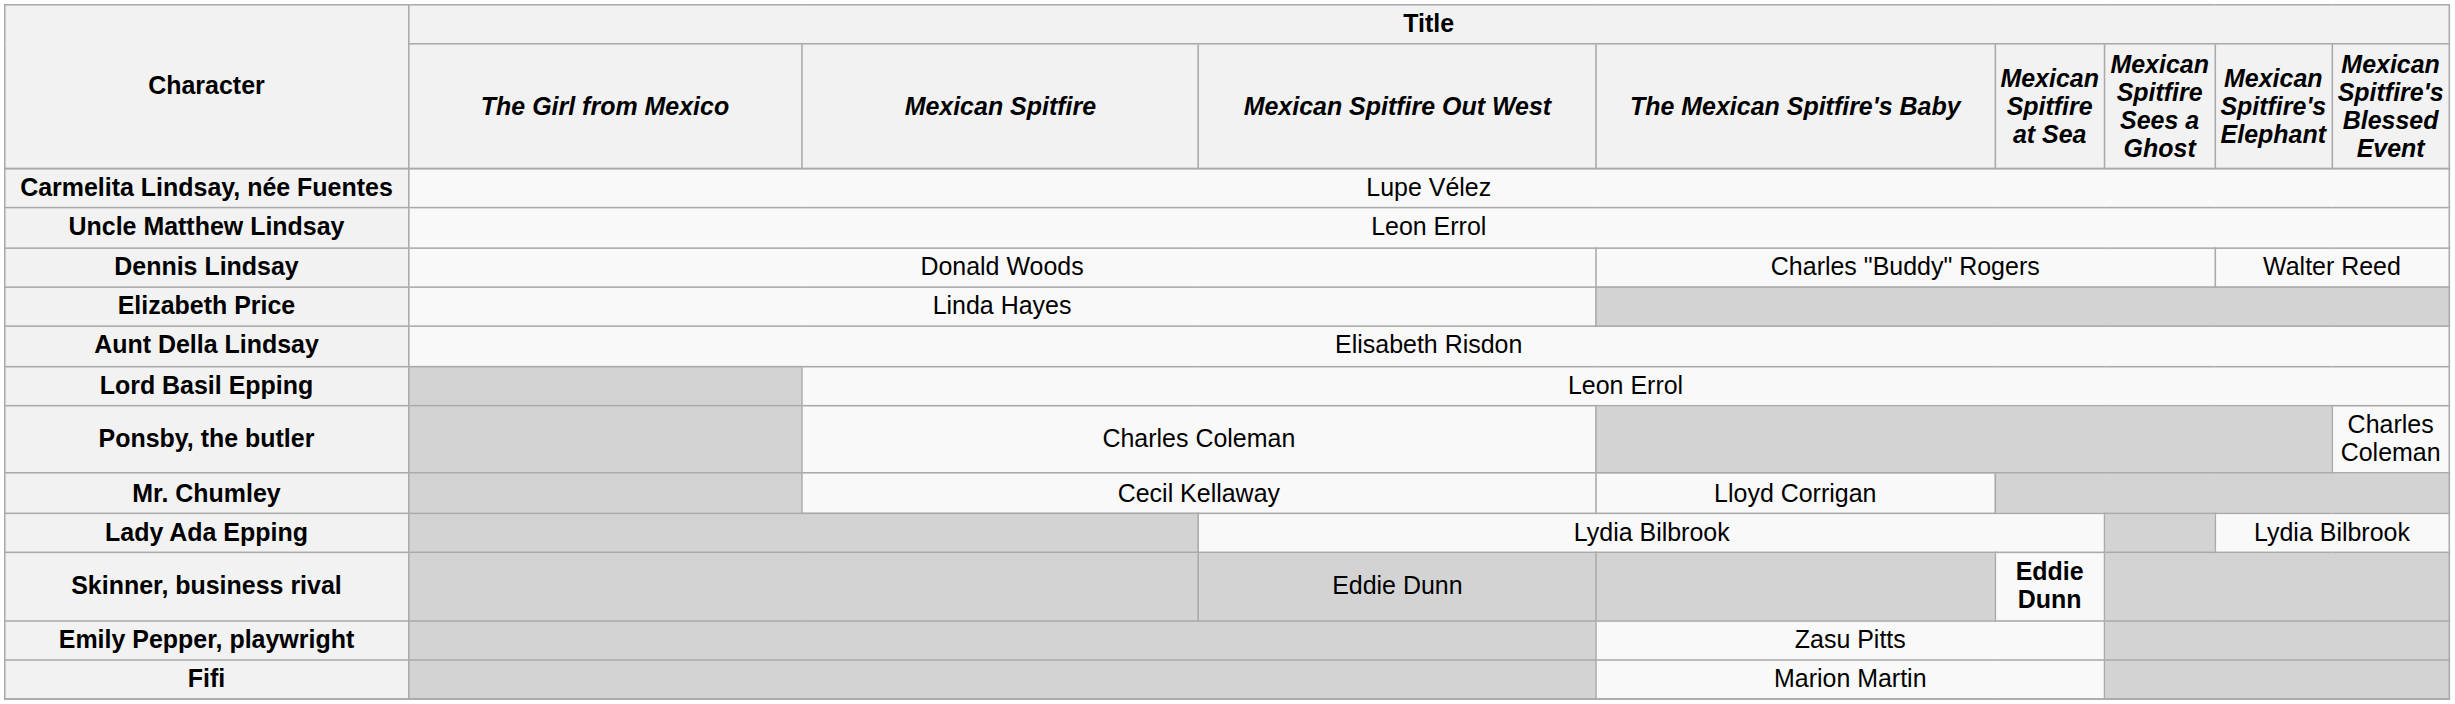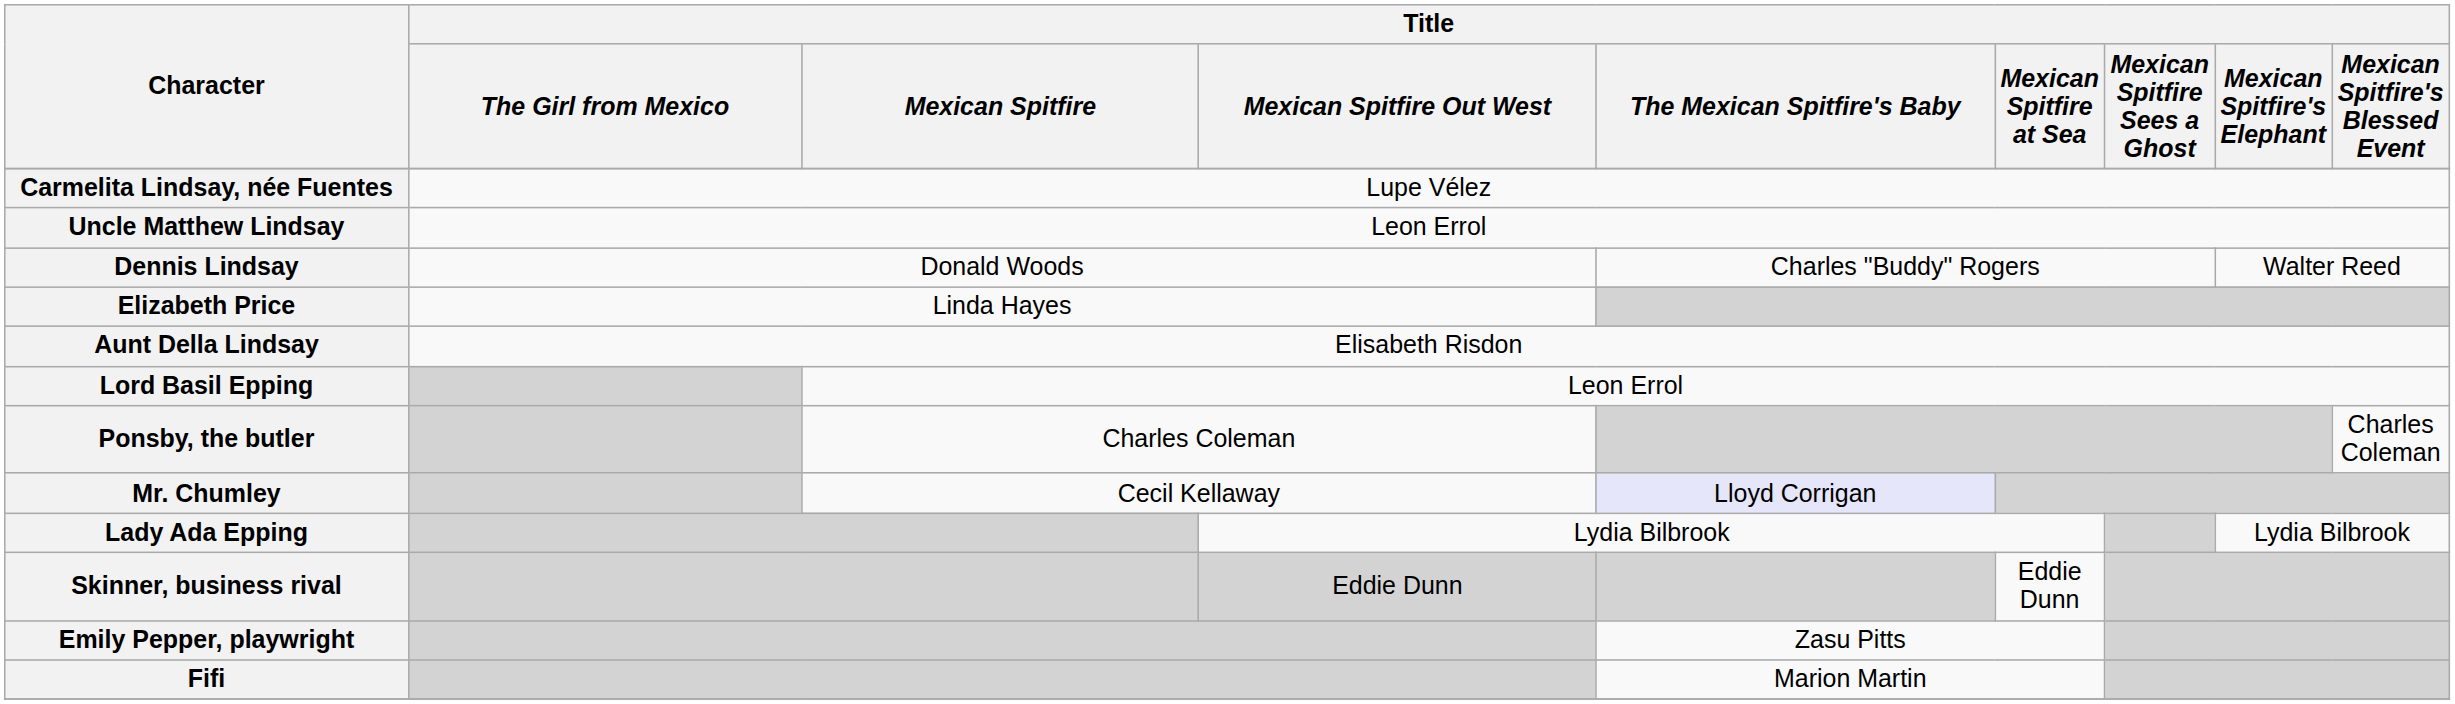(1795, 492) no background -> (1795, 492) lavender background
(2050, 586) bold -> (2050, 586) normal
